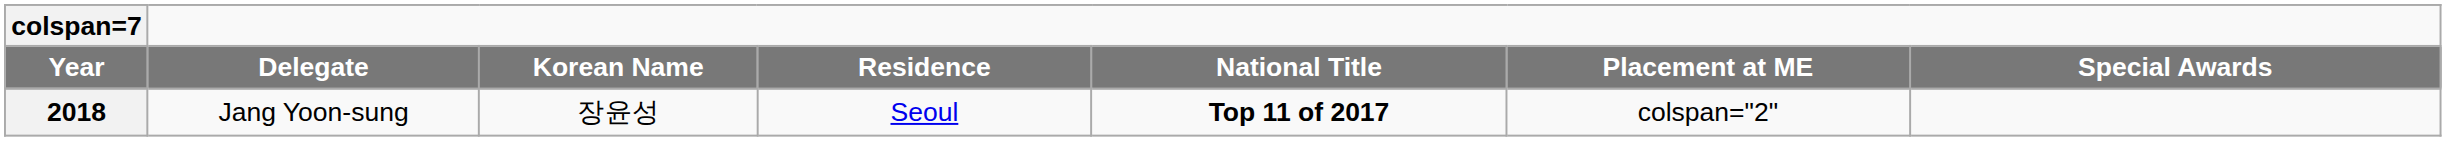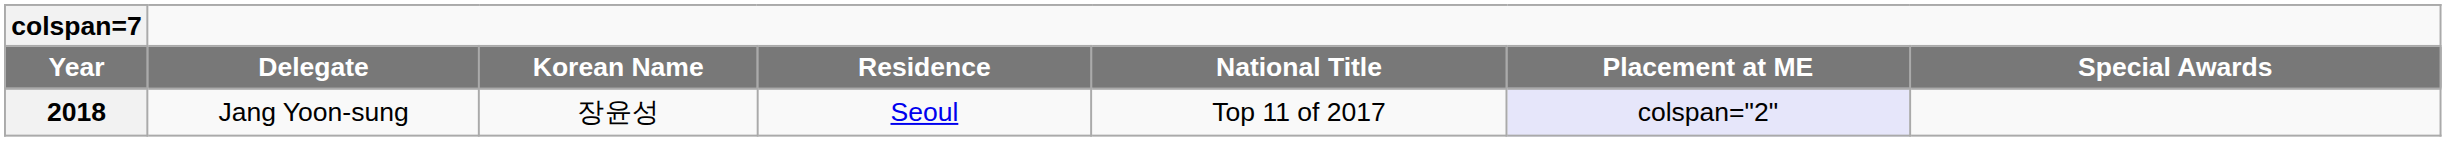(1299, 112) bold -> (1299, 112) normal
(1708, 112) no background -> (1708, 112) lavender background
